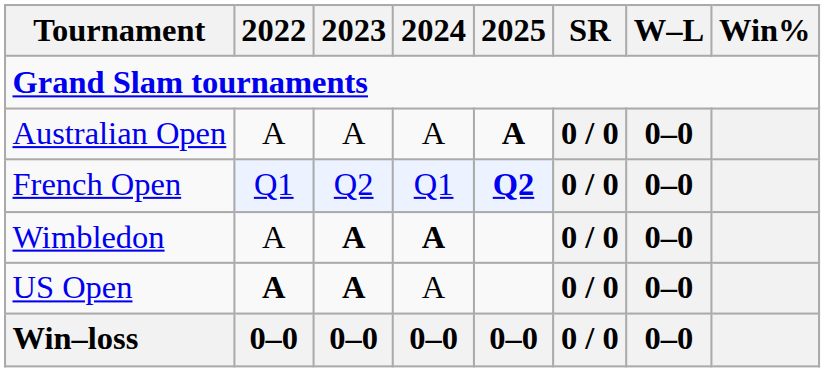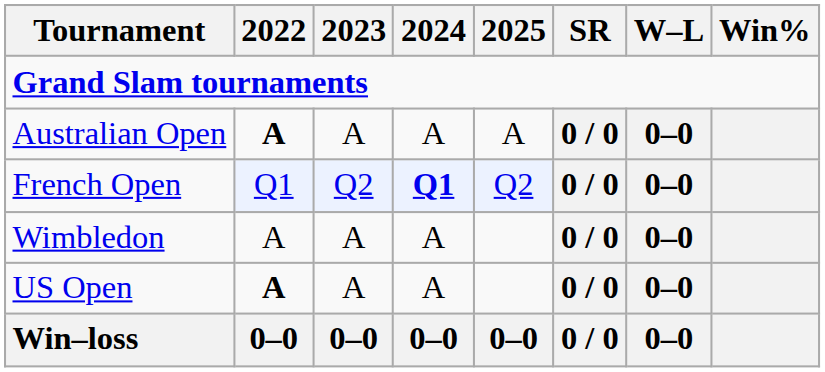(274, 133) normal -> (274, 133) bold
(514, 133) bold -> (514, 133) normal
(434, 184) normal -> (434, 184) bold
(514, 184) bold -> (514, 184) normal
(354, 236) bold -> (354, 236) normal
(434, 236) bold -> (434, 236) normal
(354, 287) bold -> (354, 287) normal
